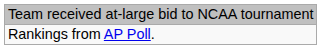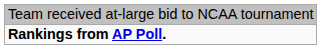(81, 34) normal -> (87, 34) bold
